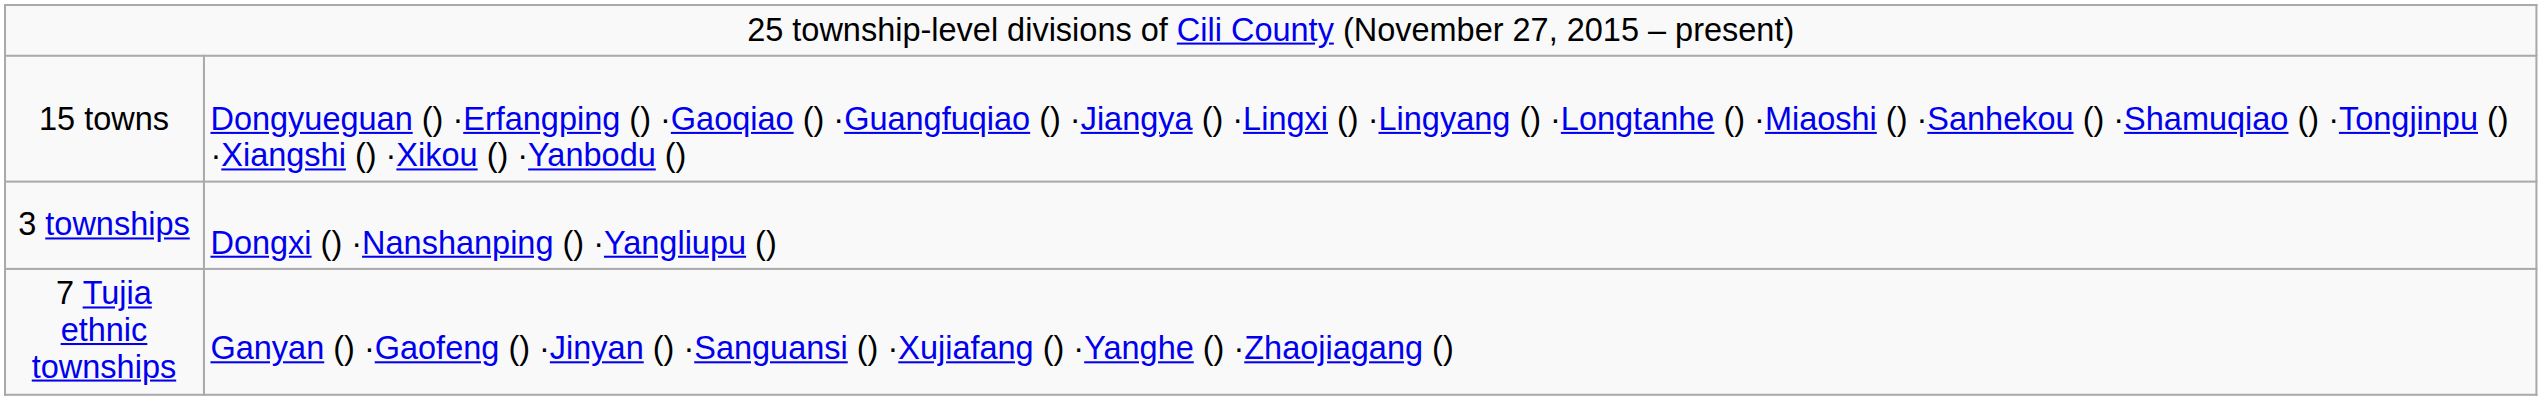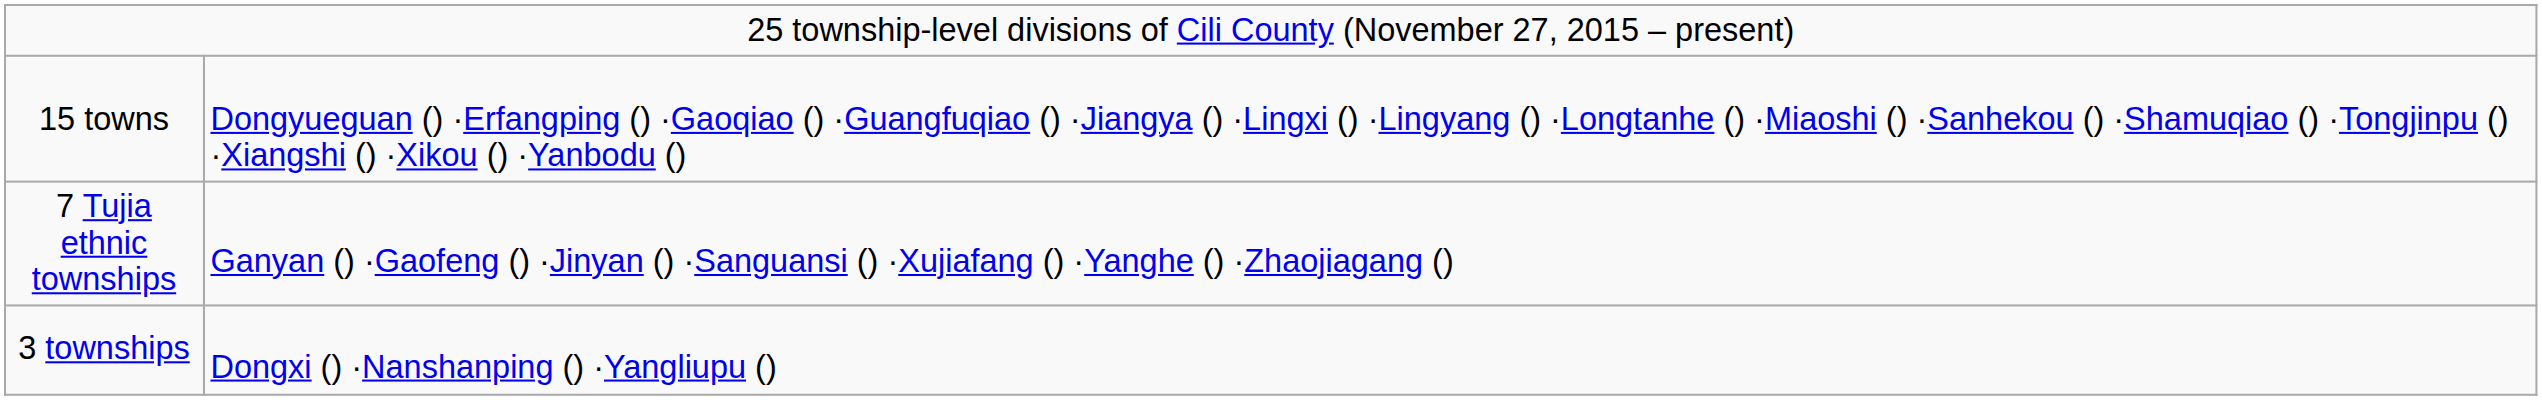rows swapped: (104, 224) <-> (104, 330)
